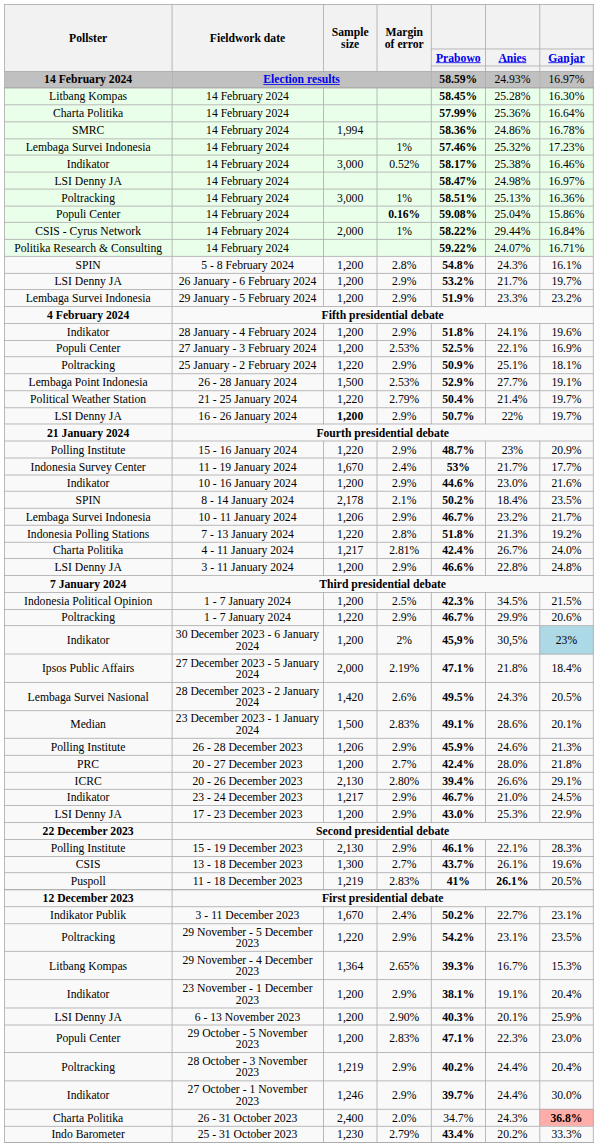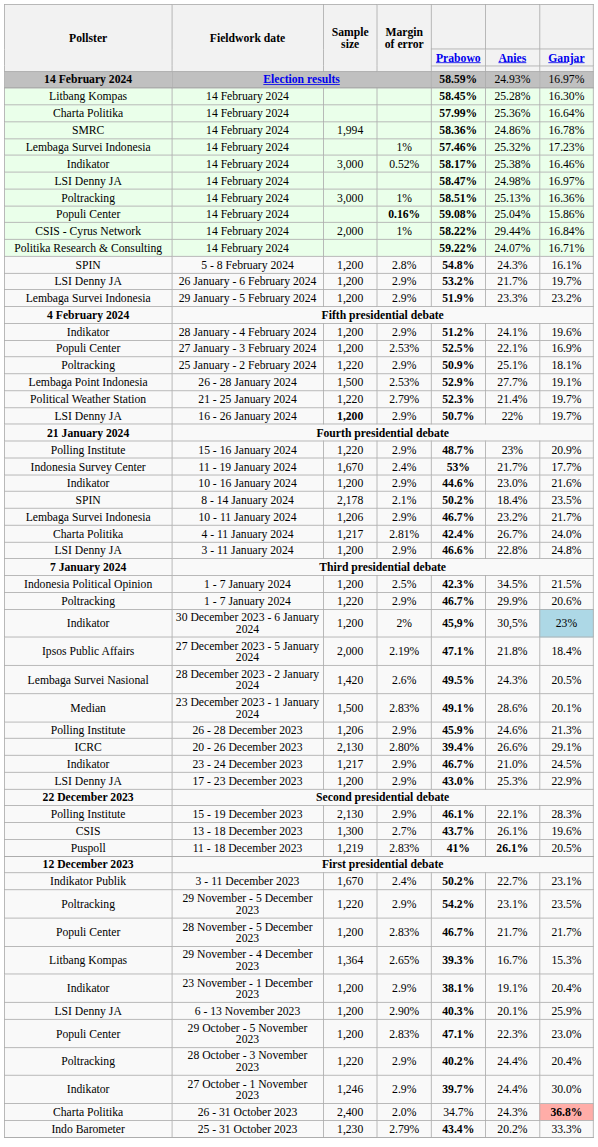(458, 332) 51.8% -> (458, 332) 51.2%
(458, 399) 50.4% -> (458, 399) 52.3%
- row: (88, 534)
- row: (88, 764)
+ row: (88, 932)
(350, 1067) 1,219 -> (350, 1062) 1,220
